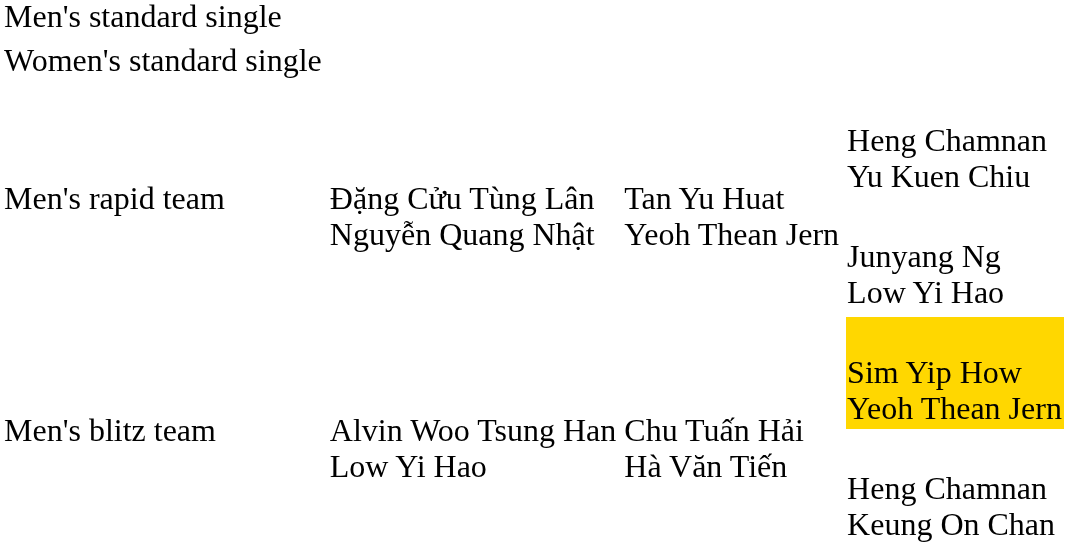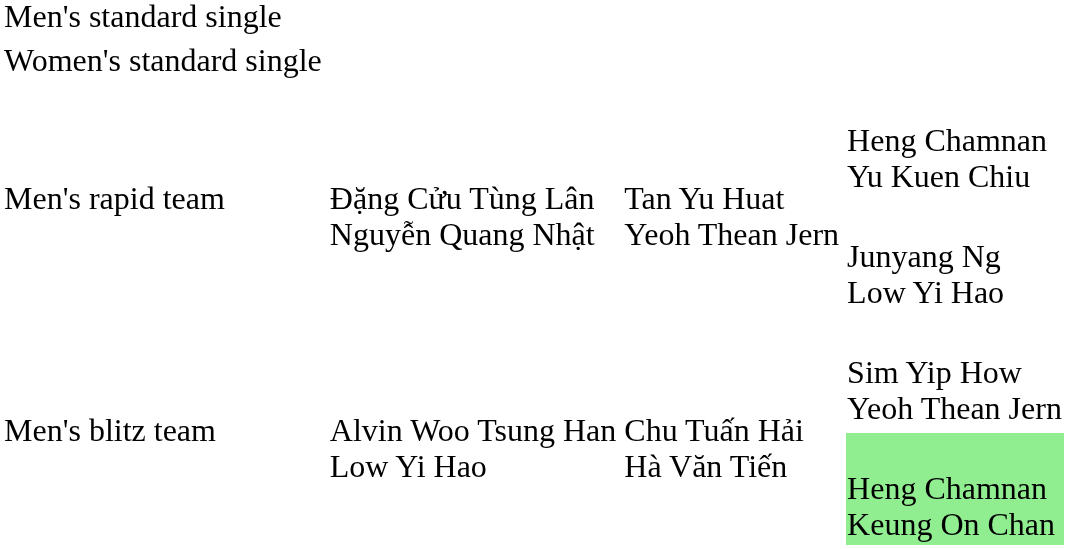(954, 390) gold background -> (954, 390) no background
(951, 506) no background -> (951, 506) lightgreen background
